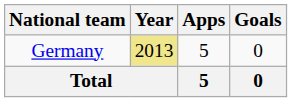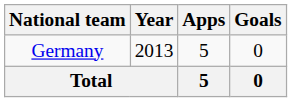(154, 50) khaki background -> (154, 50) no background
